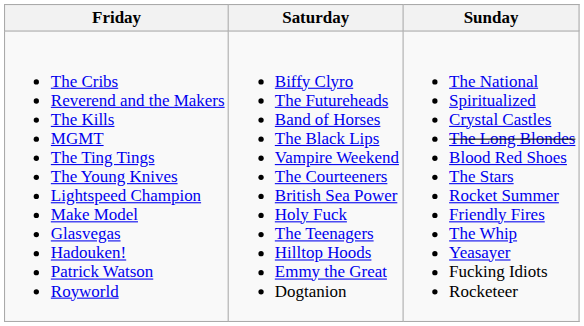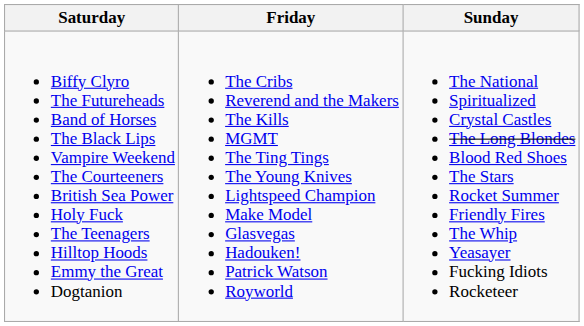columns swapped: (117, 17) <-> (316, 17)
